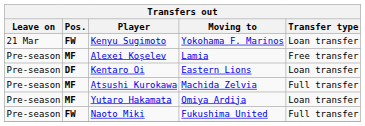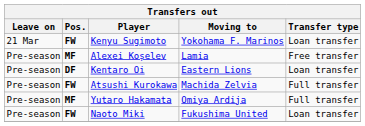(70, 85) MF -> (70, 85) FW
(323, 99) Loan transfer -> (323, 99) Full transfer
(323, 114) Full transfer -> (323, 114) Loan transfer
